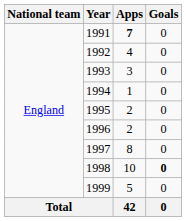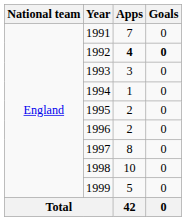(130, 33) bold -> (130, 33) normal
(130, 52) normal -> (130, 52) bold
(164, 52) normal -> (164, 52) bold
(164, 168) bold -> (164, 168) normal
